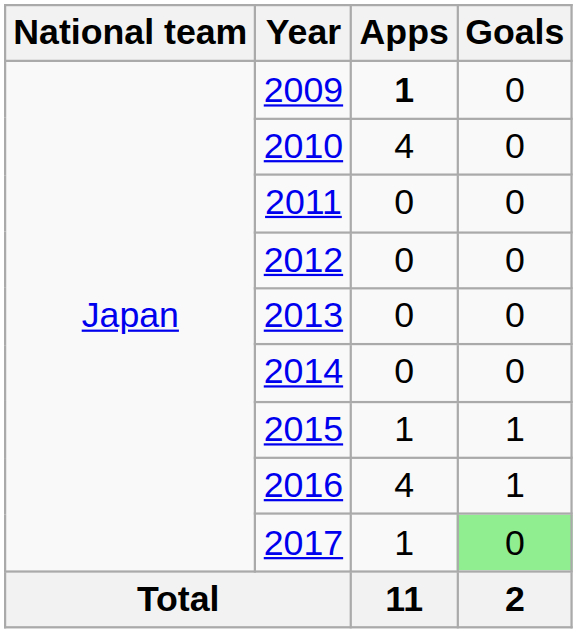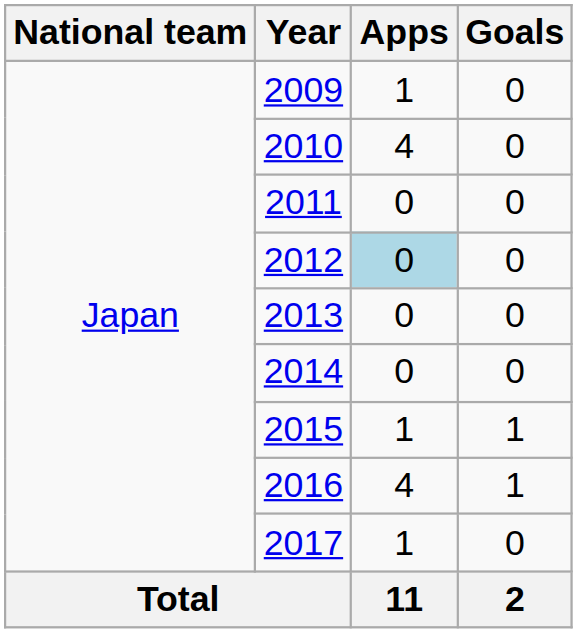(404, 89) bold -> (404, 89) normal
(404, 259) no background -> (404, 259) lightblue background
(515, 542) lightgreen background -> (515, 542) no background
